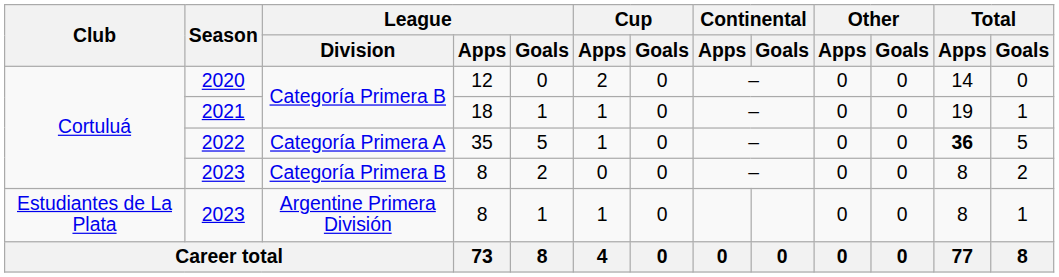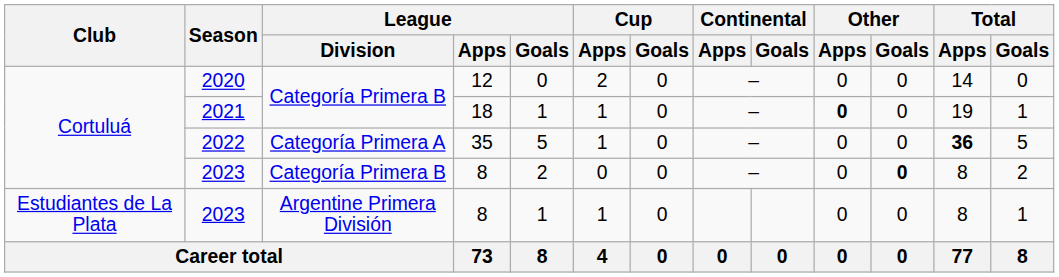(842, 111) normal -> (842, 111) bold
(902, 173) normal -> (902, 173) bold
